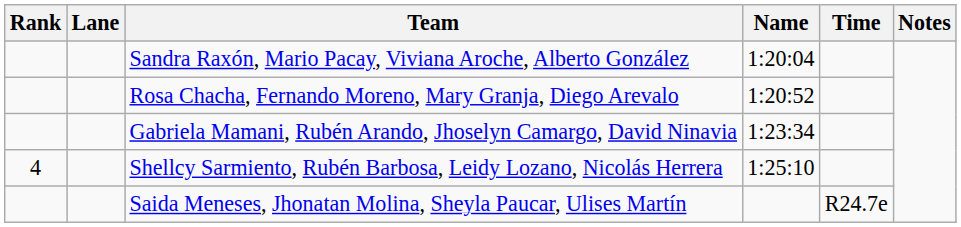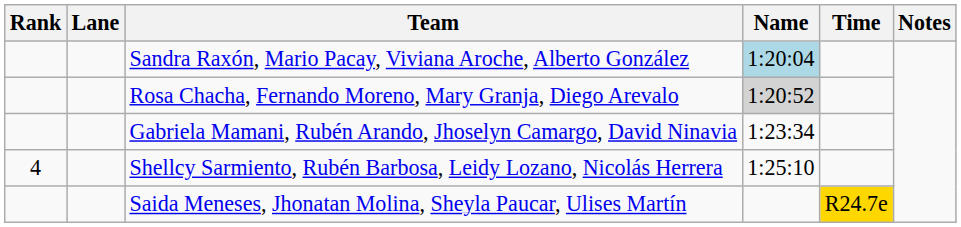(781, 59) no background -> (781, 59) lightblue background
(781, 95) no background -> (781, 95) lightgrey background
(856, 204) no background -> (856, 204) gold background
